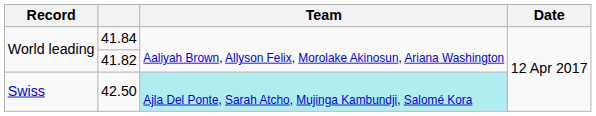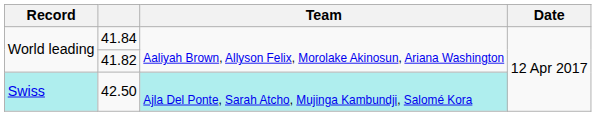(26, 91) no background -> (26, 91) paleturquoise background
